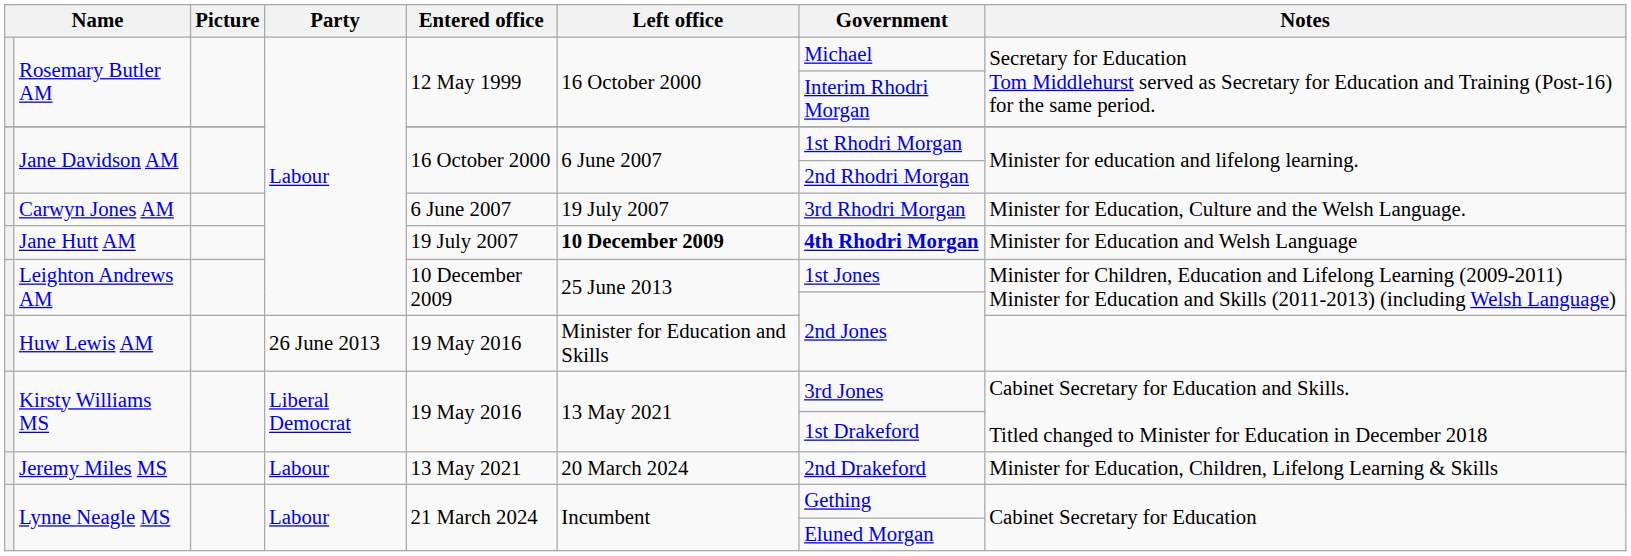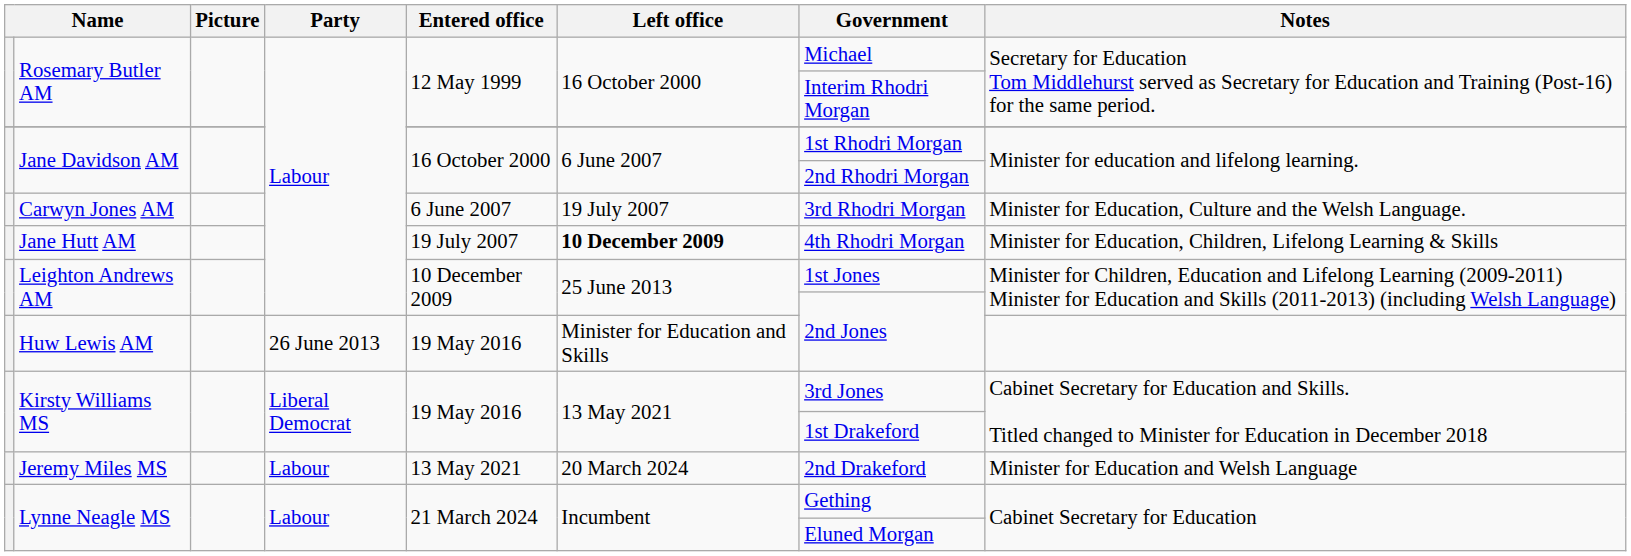(891, 242) bold -> (884, 242) normal
(1173, 242) Minister for Education and Welsh Language -> (1244, 242) Minister for Education, Children, Lifelong Learning & Skills
(1244, 467) Minister for Education, Children, Lifelong Learning & Skills -> (1173, 467) Minister for Education and Welsh Language
